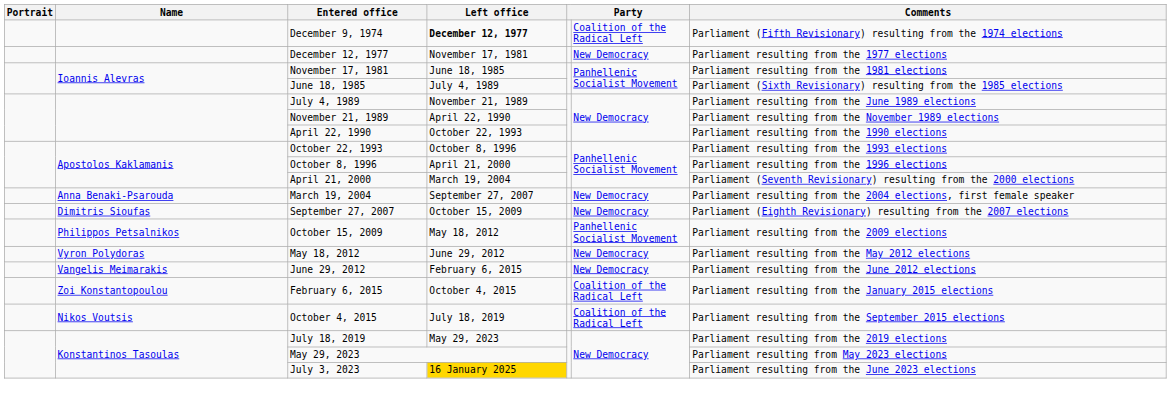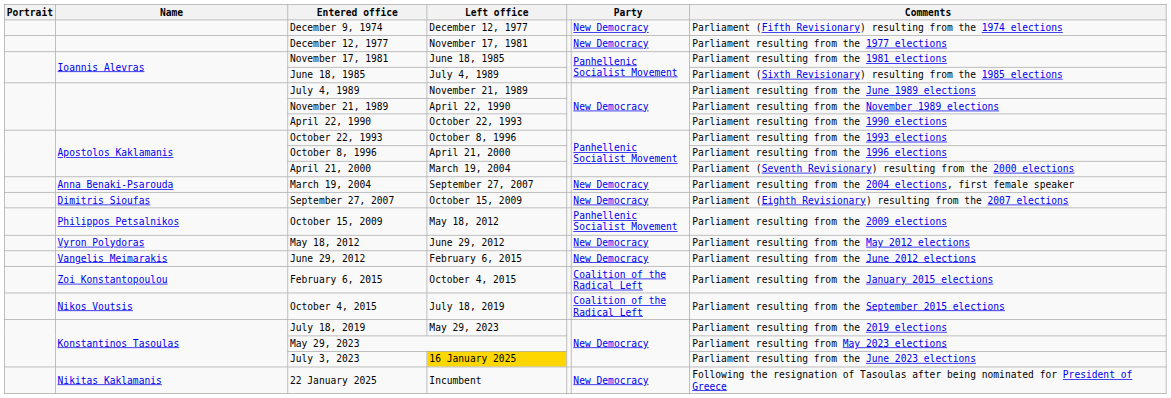(479, 33) bold -> (479, 28) normal
(620, 33) Coalition of the Radical Left -> (611, 28) New Democracy
+ row: (333, 380)
